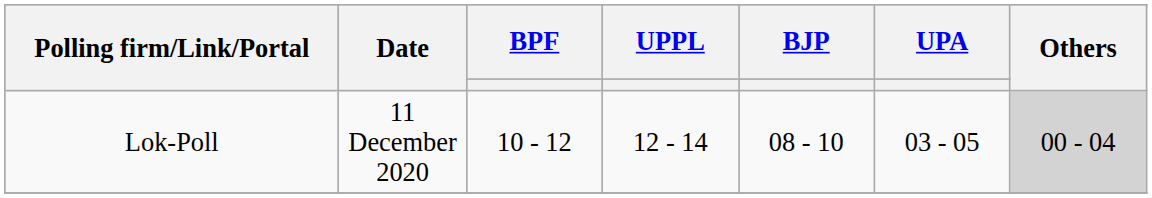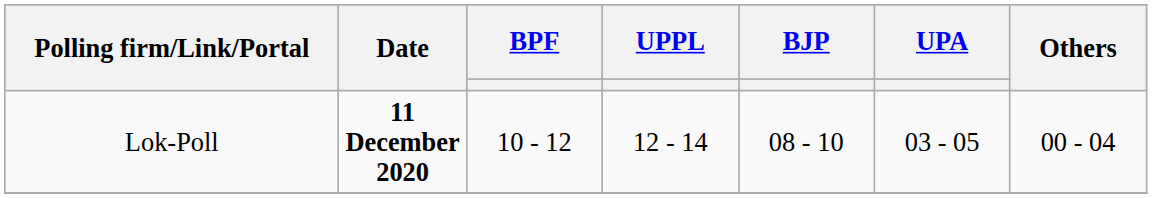(403, 141) normal -> (403, 141) bold
(1078, 141) lightgrey background -> (1078, 141) no background
